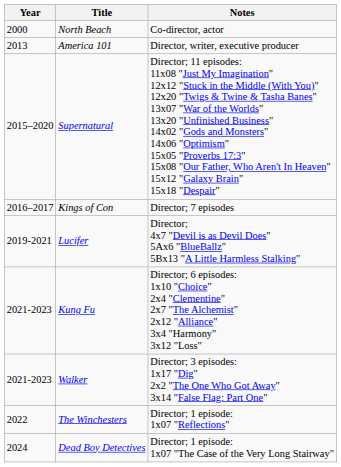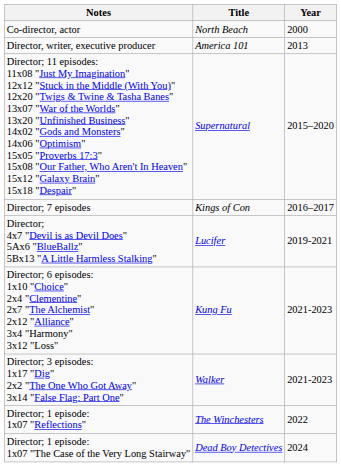columns swapped: (30, 12) <-> (242, 12)
